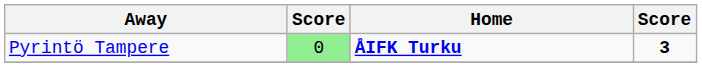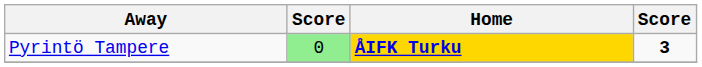(408, 48) no background -> (408, 48) gold background
